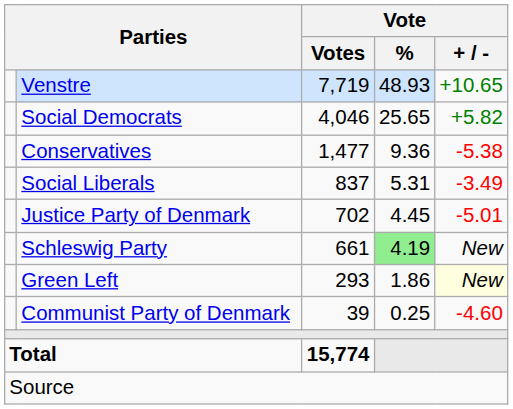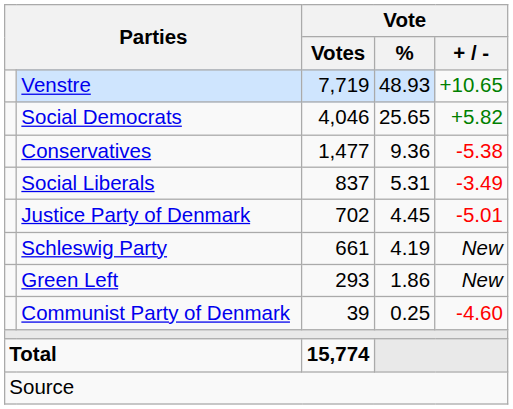(410, 248) lightgreen background -> (410, 248) no background
(482, 280) lightyellow background -> (482, 280) no background
